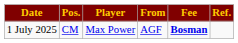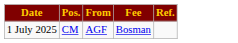- column: (110, 13)
(189, 30) bold -> (133, 30) normal
